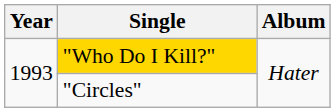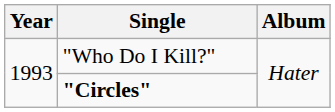(139, 55) gold background -> (139, 55) no background
(102, 90) normal -> (107, 90) bold
